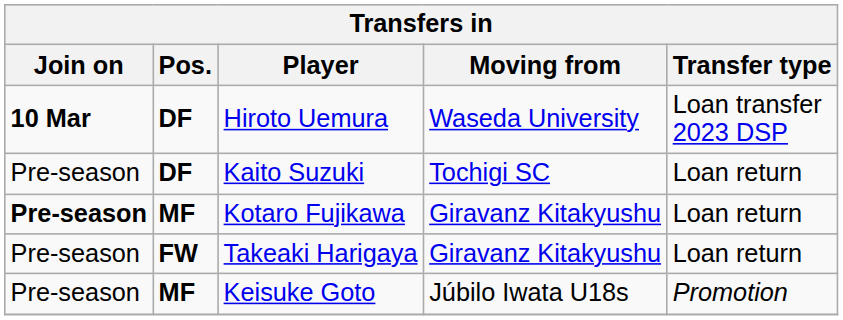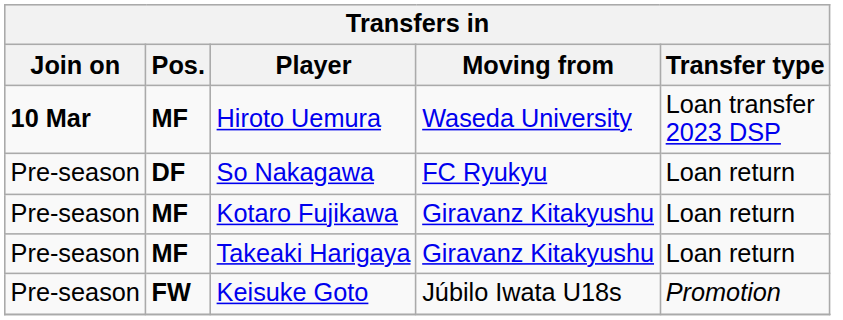(175, 118) DF -> (170, 118) MF
+ row: (295, 173)
- row: (294, 173)
(79, 213) bold -> (75, 213) normal
(178, 253) FW -> (170, 253) MF
(177, 293) MF -> (171, 293) FW
